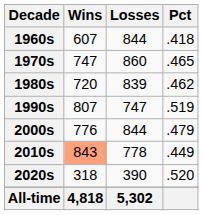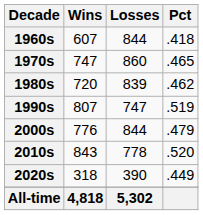(85, 152) lightsalmon background -> (85, 152) no background
(180, 152) .449 -> (180, 152) .520
(180, 175) .520 -> (180, 175) .449
